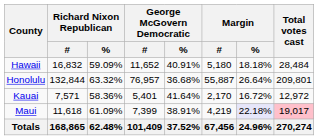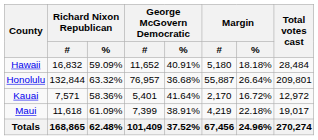(255, 111) lavender background -> (255, 111) no background
(294, 111) pink background -> (294, 111) no background
